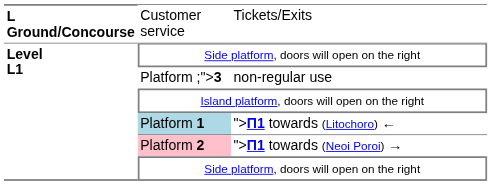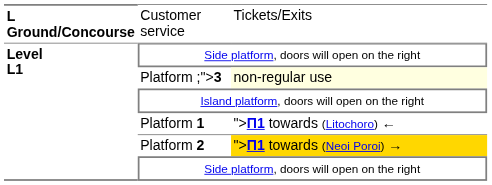(283, 77) no background -> (283, 77) lightyellow background
(172, 123) lightblue background -> (172, 123) no background
(172, 145) pink background -> (172, 145) no background
(318, 145) no background -> (318, 145) gold background
